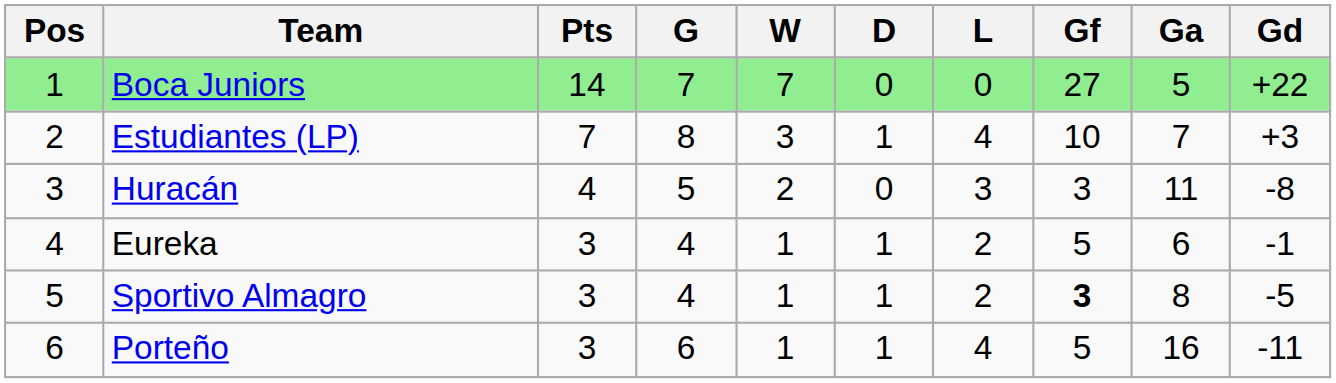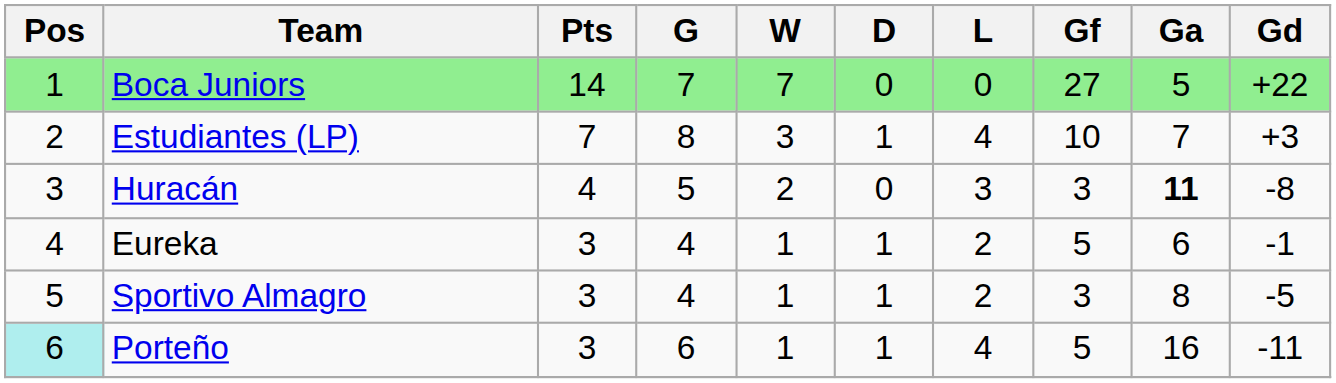(1181, 190) normal -> (1181, 190) bold
(1082, 296) bold -> (1082, 296) normal
(55, 349) no background -> (55, 349) paleturquoise background
